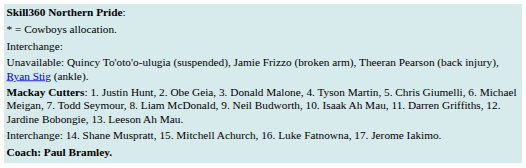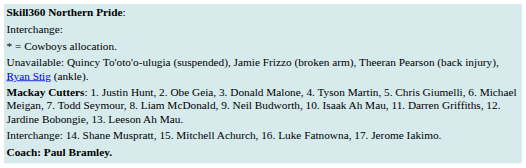(62, 29) * = Cowboys allocation. -> (35, 29) Interchange:
(35, 46) Interchange: -> (62, 46) * = Cowboys allocation.
